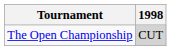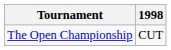(151, 35) lightgrey background -> (151, 35) no background
